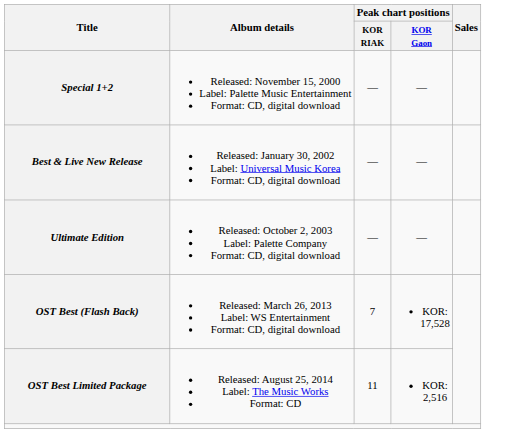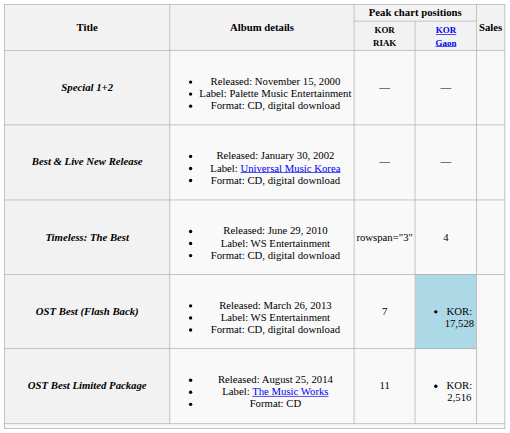- row: (87, 237)
+ row: (87, 237)
(422, 318) no background -> (446, 318) lightblue background
